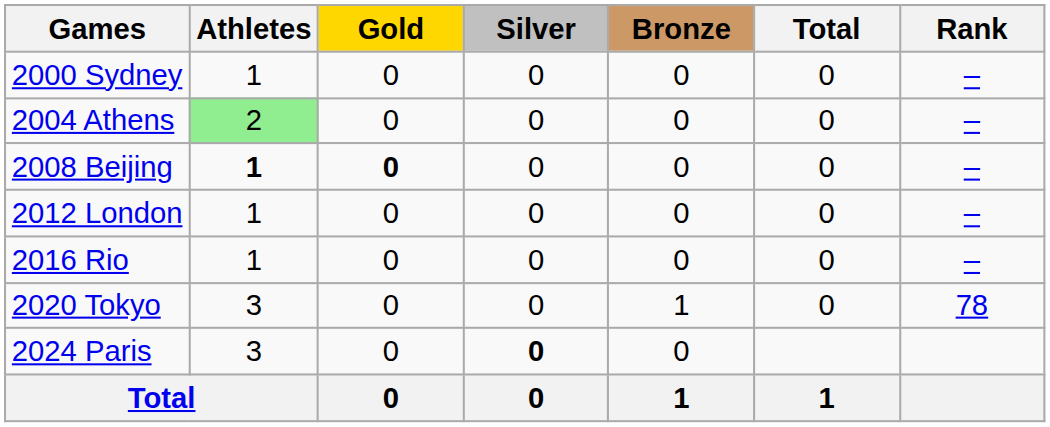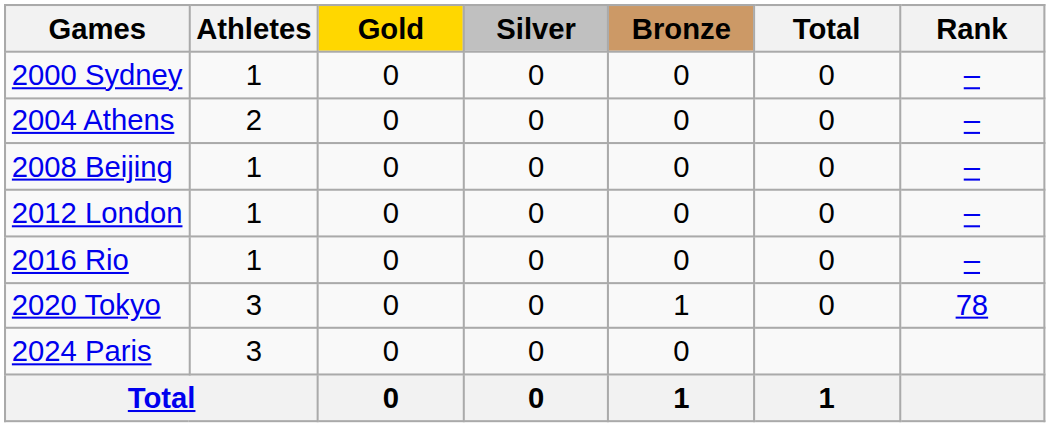(254, 121) lightgreen background -> (254, 121) no background
(254, 167) bold -> (254, 167) normal
(391, 167) bold -> (391, 167) normal
(536, 352) bold -> (536, 352) normal
